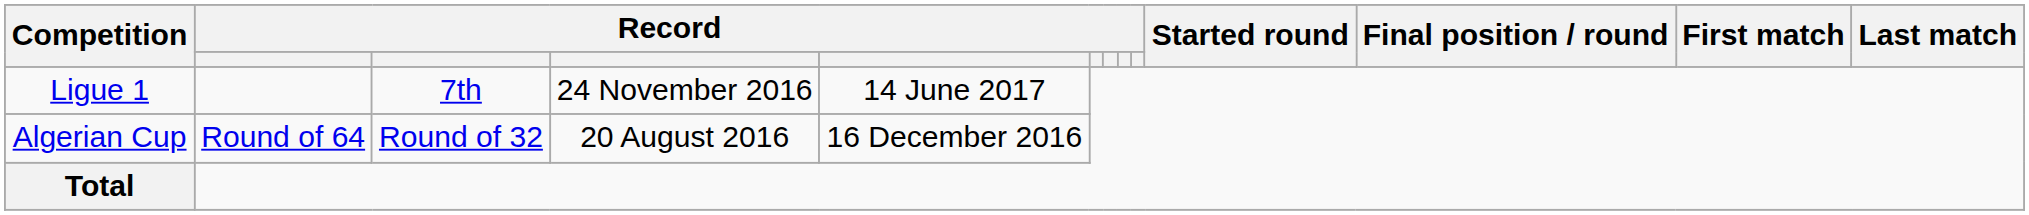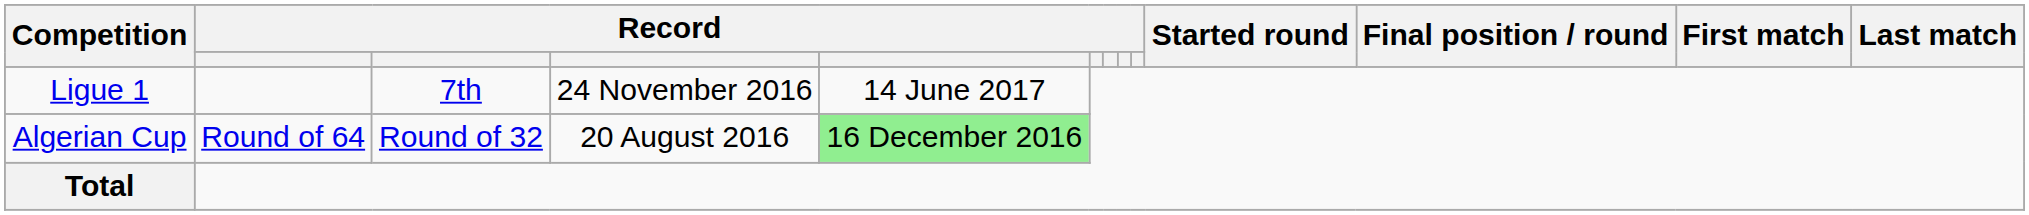(954, 137) no background -> (954, 137) lightgreen background
